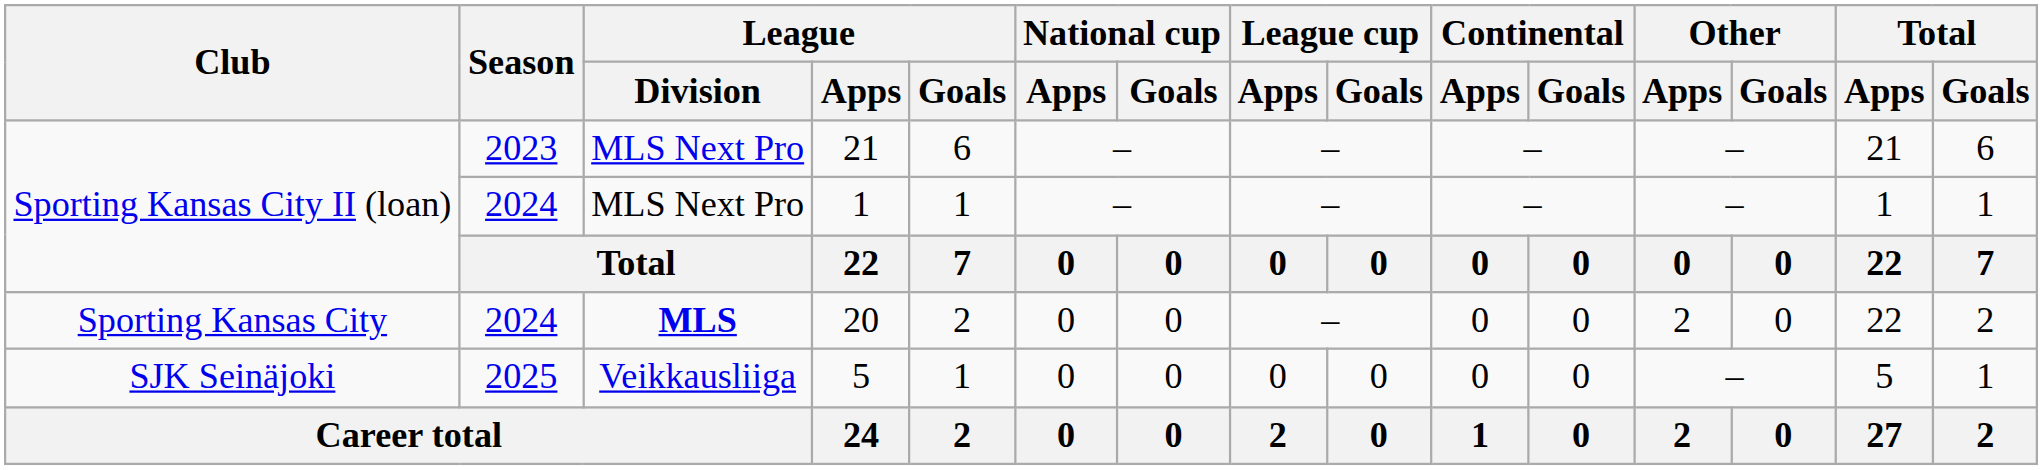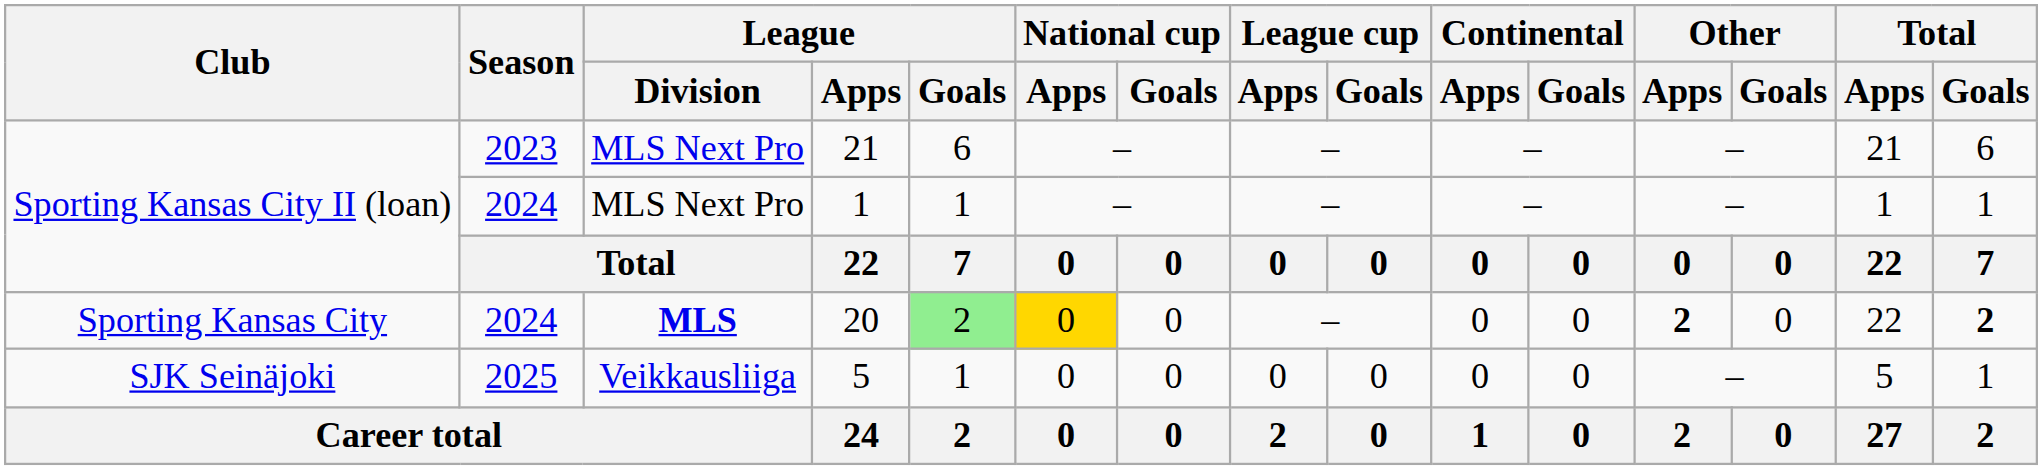(962, 319) no background -> (962, 319) lightgreen background
(1066, 319) no background -> (1066, 319) gold background
(1682, 319) normal -> (1682, 319) bold
(1985, 319) normal -> (1985, 319) bold
